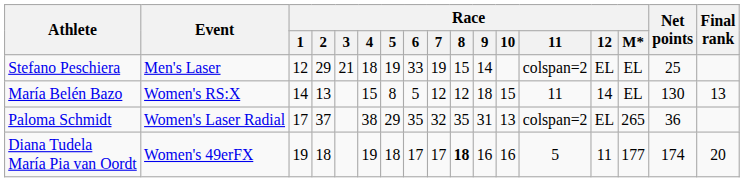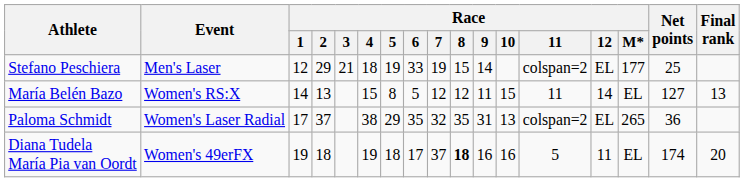(633, 68) EL -> (633, 68) 177
(485, 94) 18 -> (485, 94) 11
(673, 94) 130 -> (673, 94) 127
(439, 155) 17 -> (439, 155) 37
(633, 155) 177 -> (633, 155) EL
